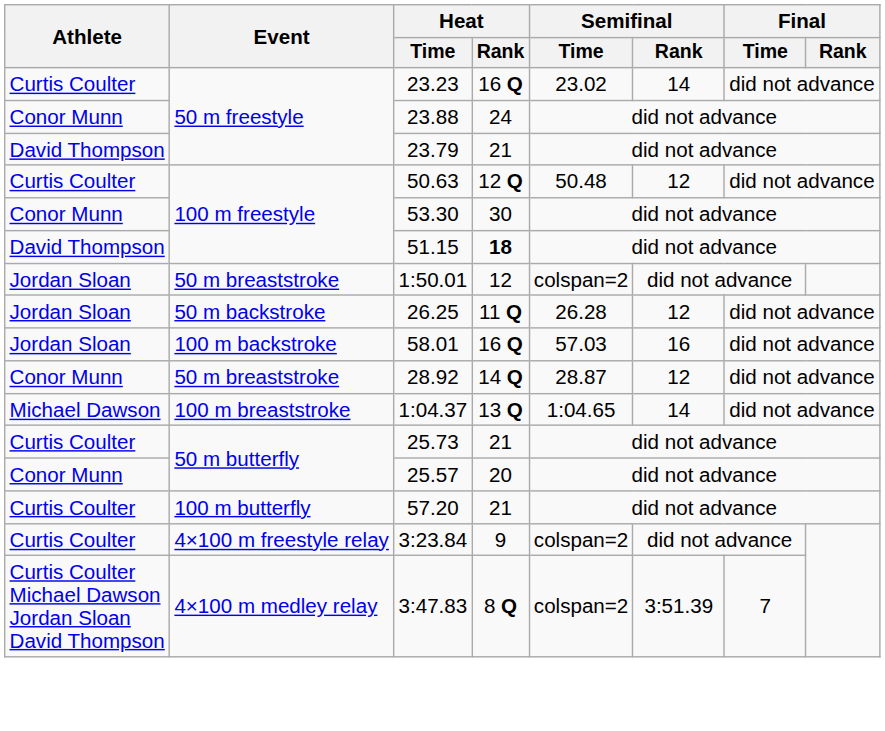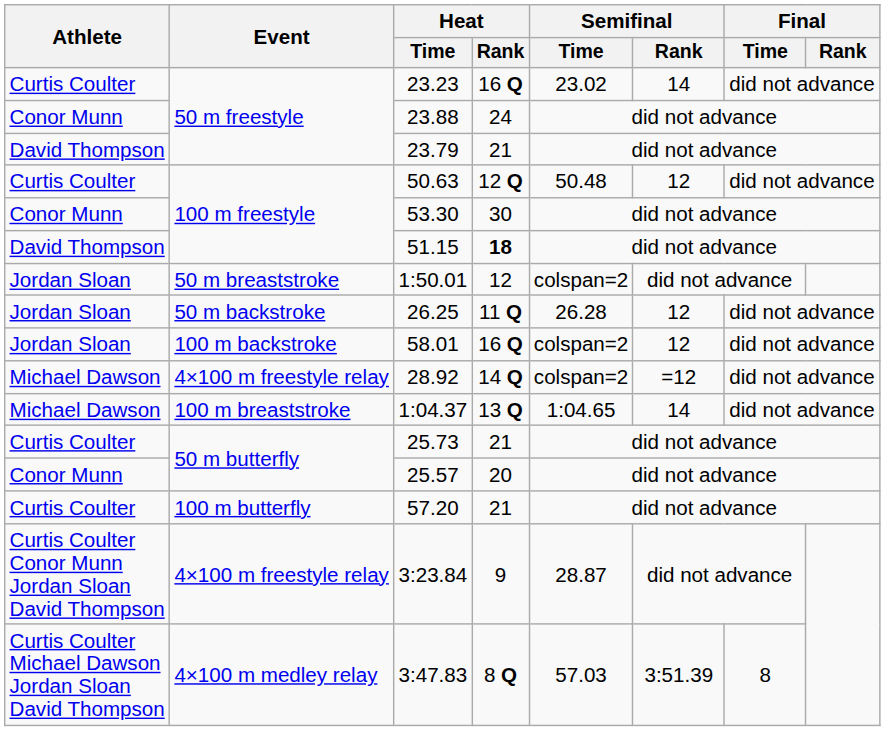(581, 345) 57.03 -> (581, 345) colspan=2
(679, 345) 16 -> (679, 345) 12
(66, 377) Conor Munn -> (85, 377) Michael Dawson
(257, 377) 50 m breaststroke -> (282, 377) 4×100 m freestyle relay
(581, 377) 28.87 -> (581, 377) colspan=2
(679, 377) 12 -> (679, 377) =12
(72, 540) Curtis Coulter -> (87, 574) Curtis Coulter Conor Munn Jordan Sloan David Thompson
(581, 540) colspan=2 -> (581, 574) 28.87
(581, 607) colspan=2 -> (581, 676) 57.03
(765, 607) 7 -> (765, 676) 8
